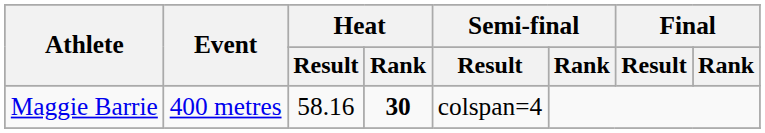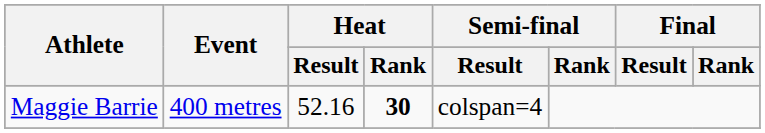(326, 107) 58.16 -> (326, 107) 52.16
